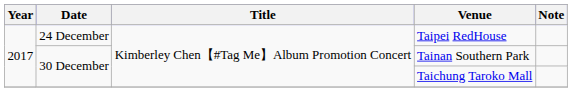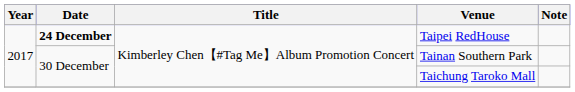(74, 35) normal -> (75, 35) bold
